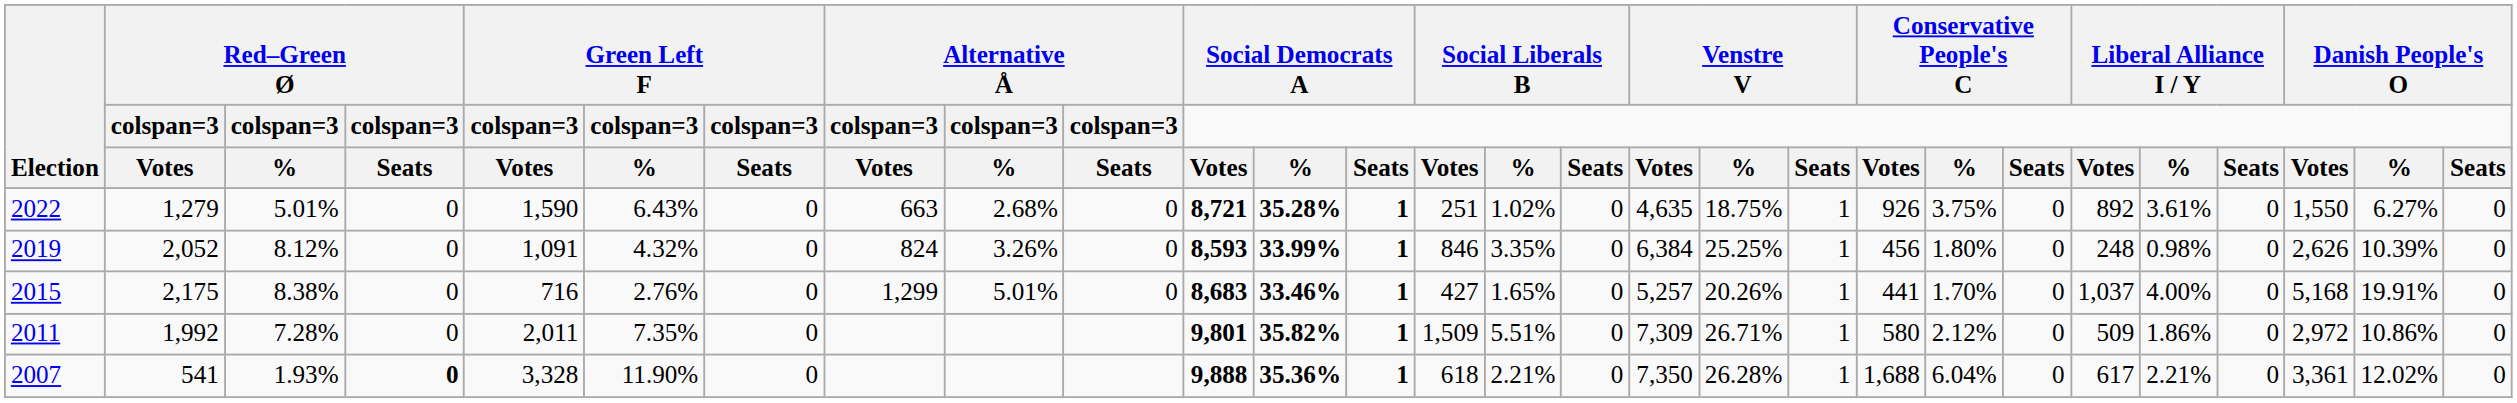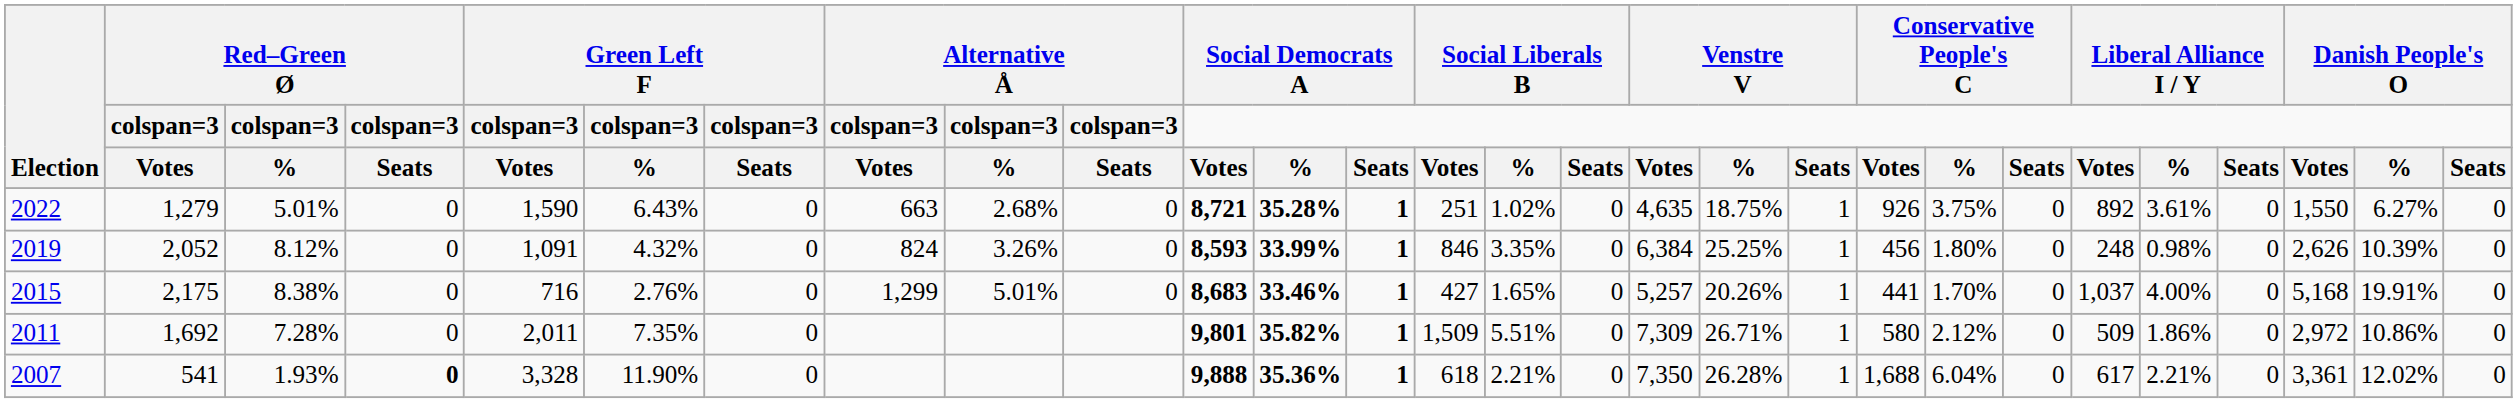(190, 333) 1,992 -> (190, 333) 1,692
